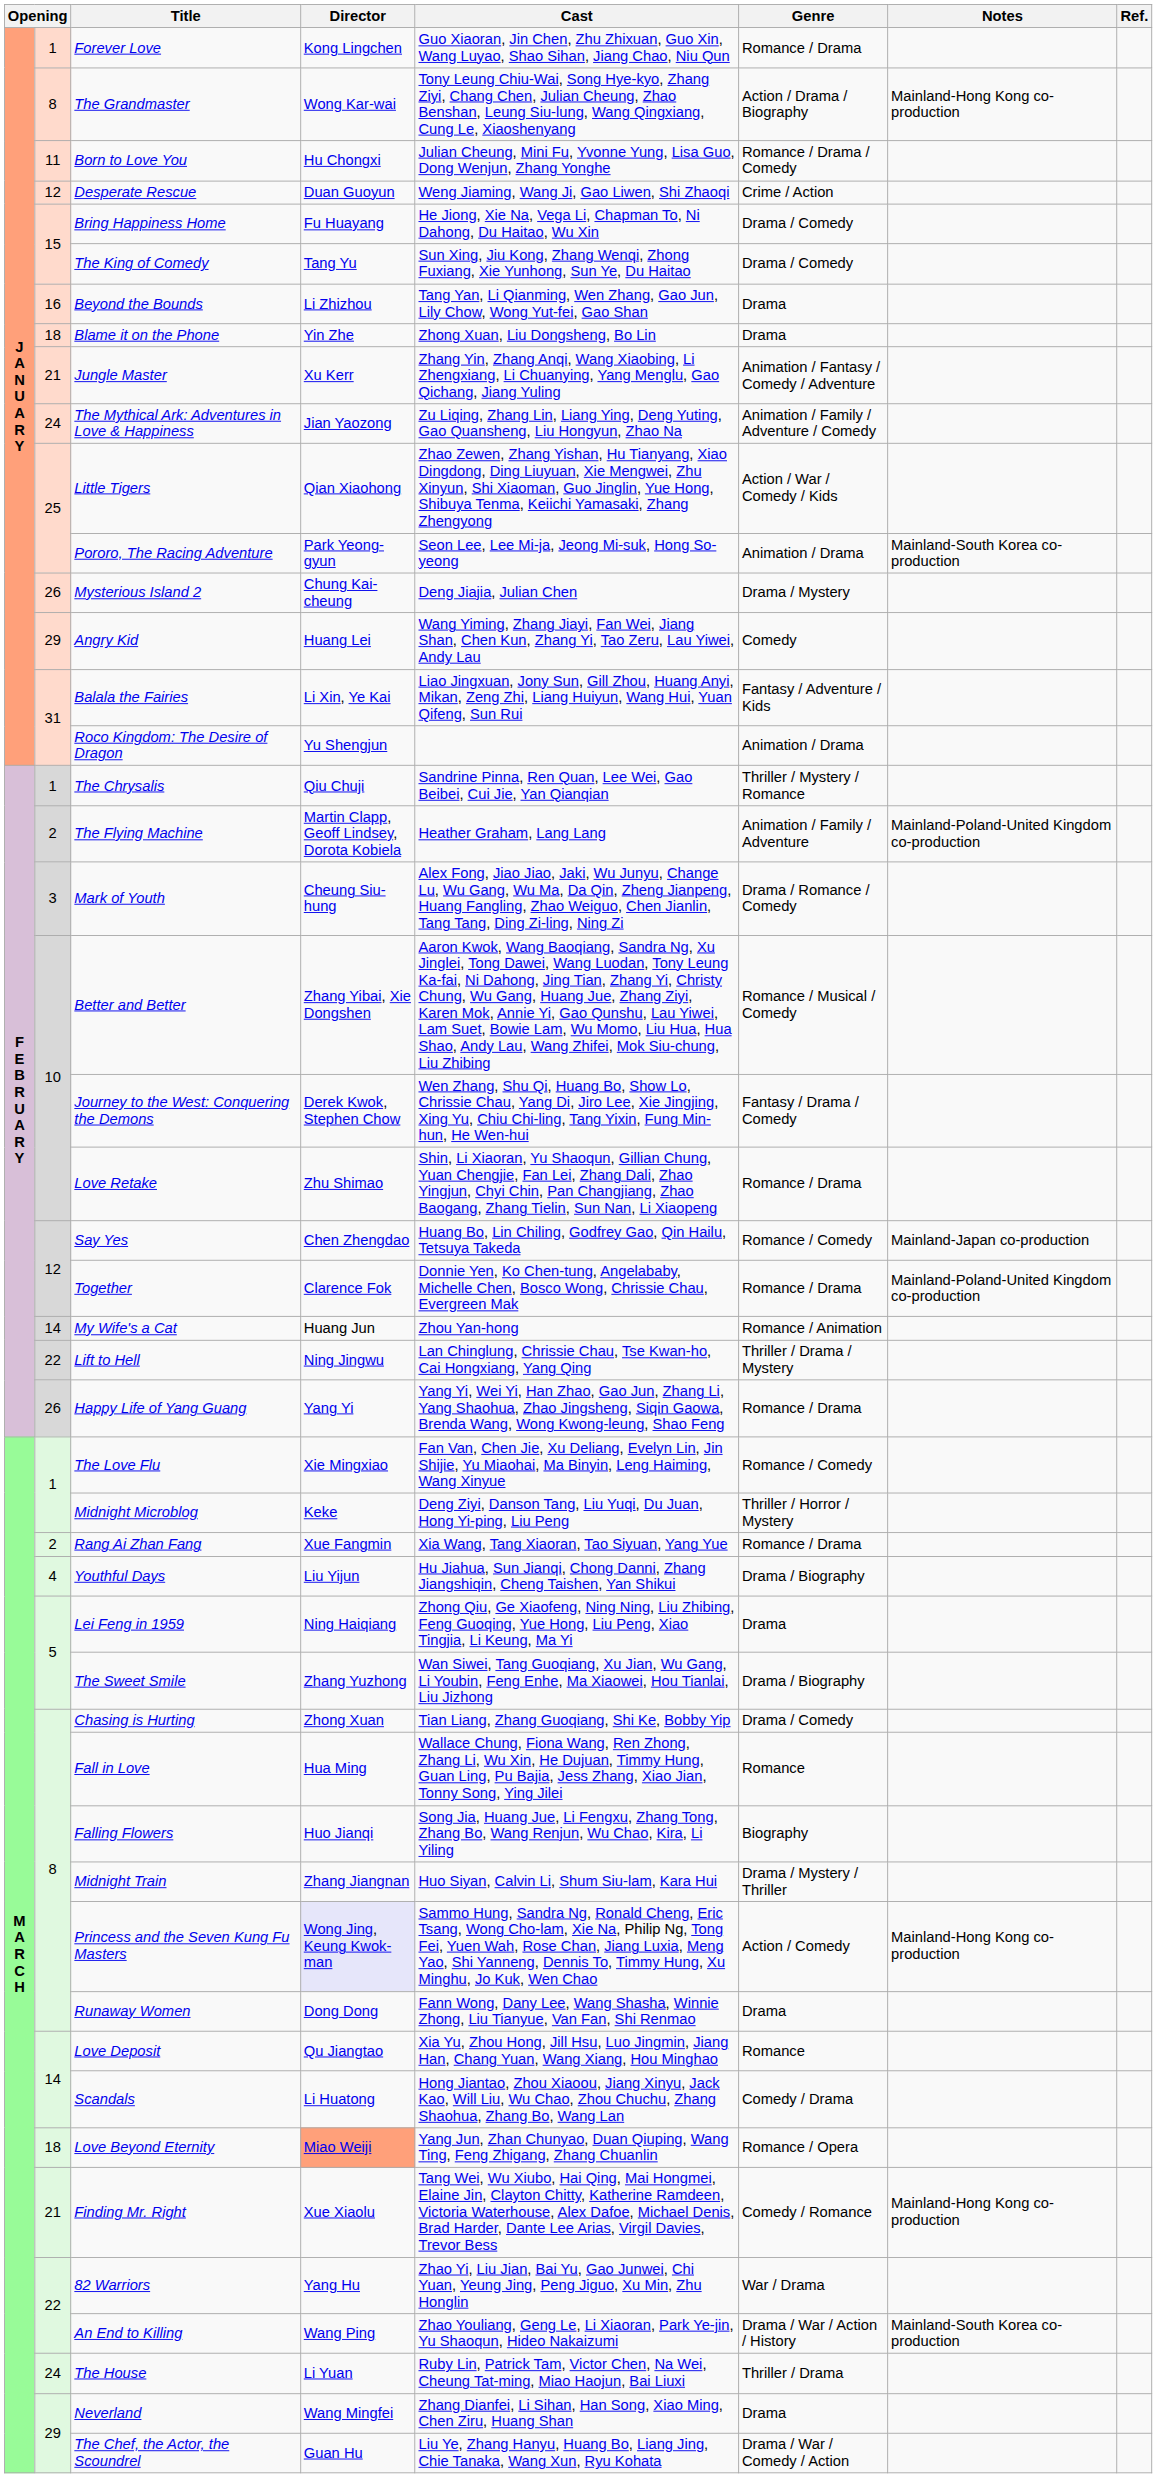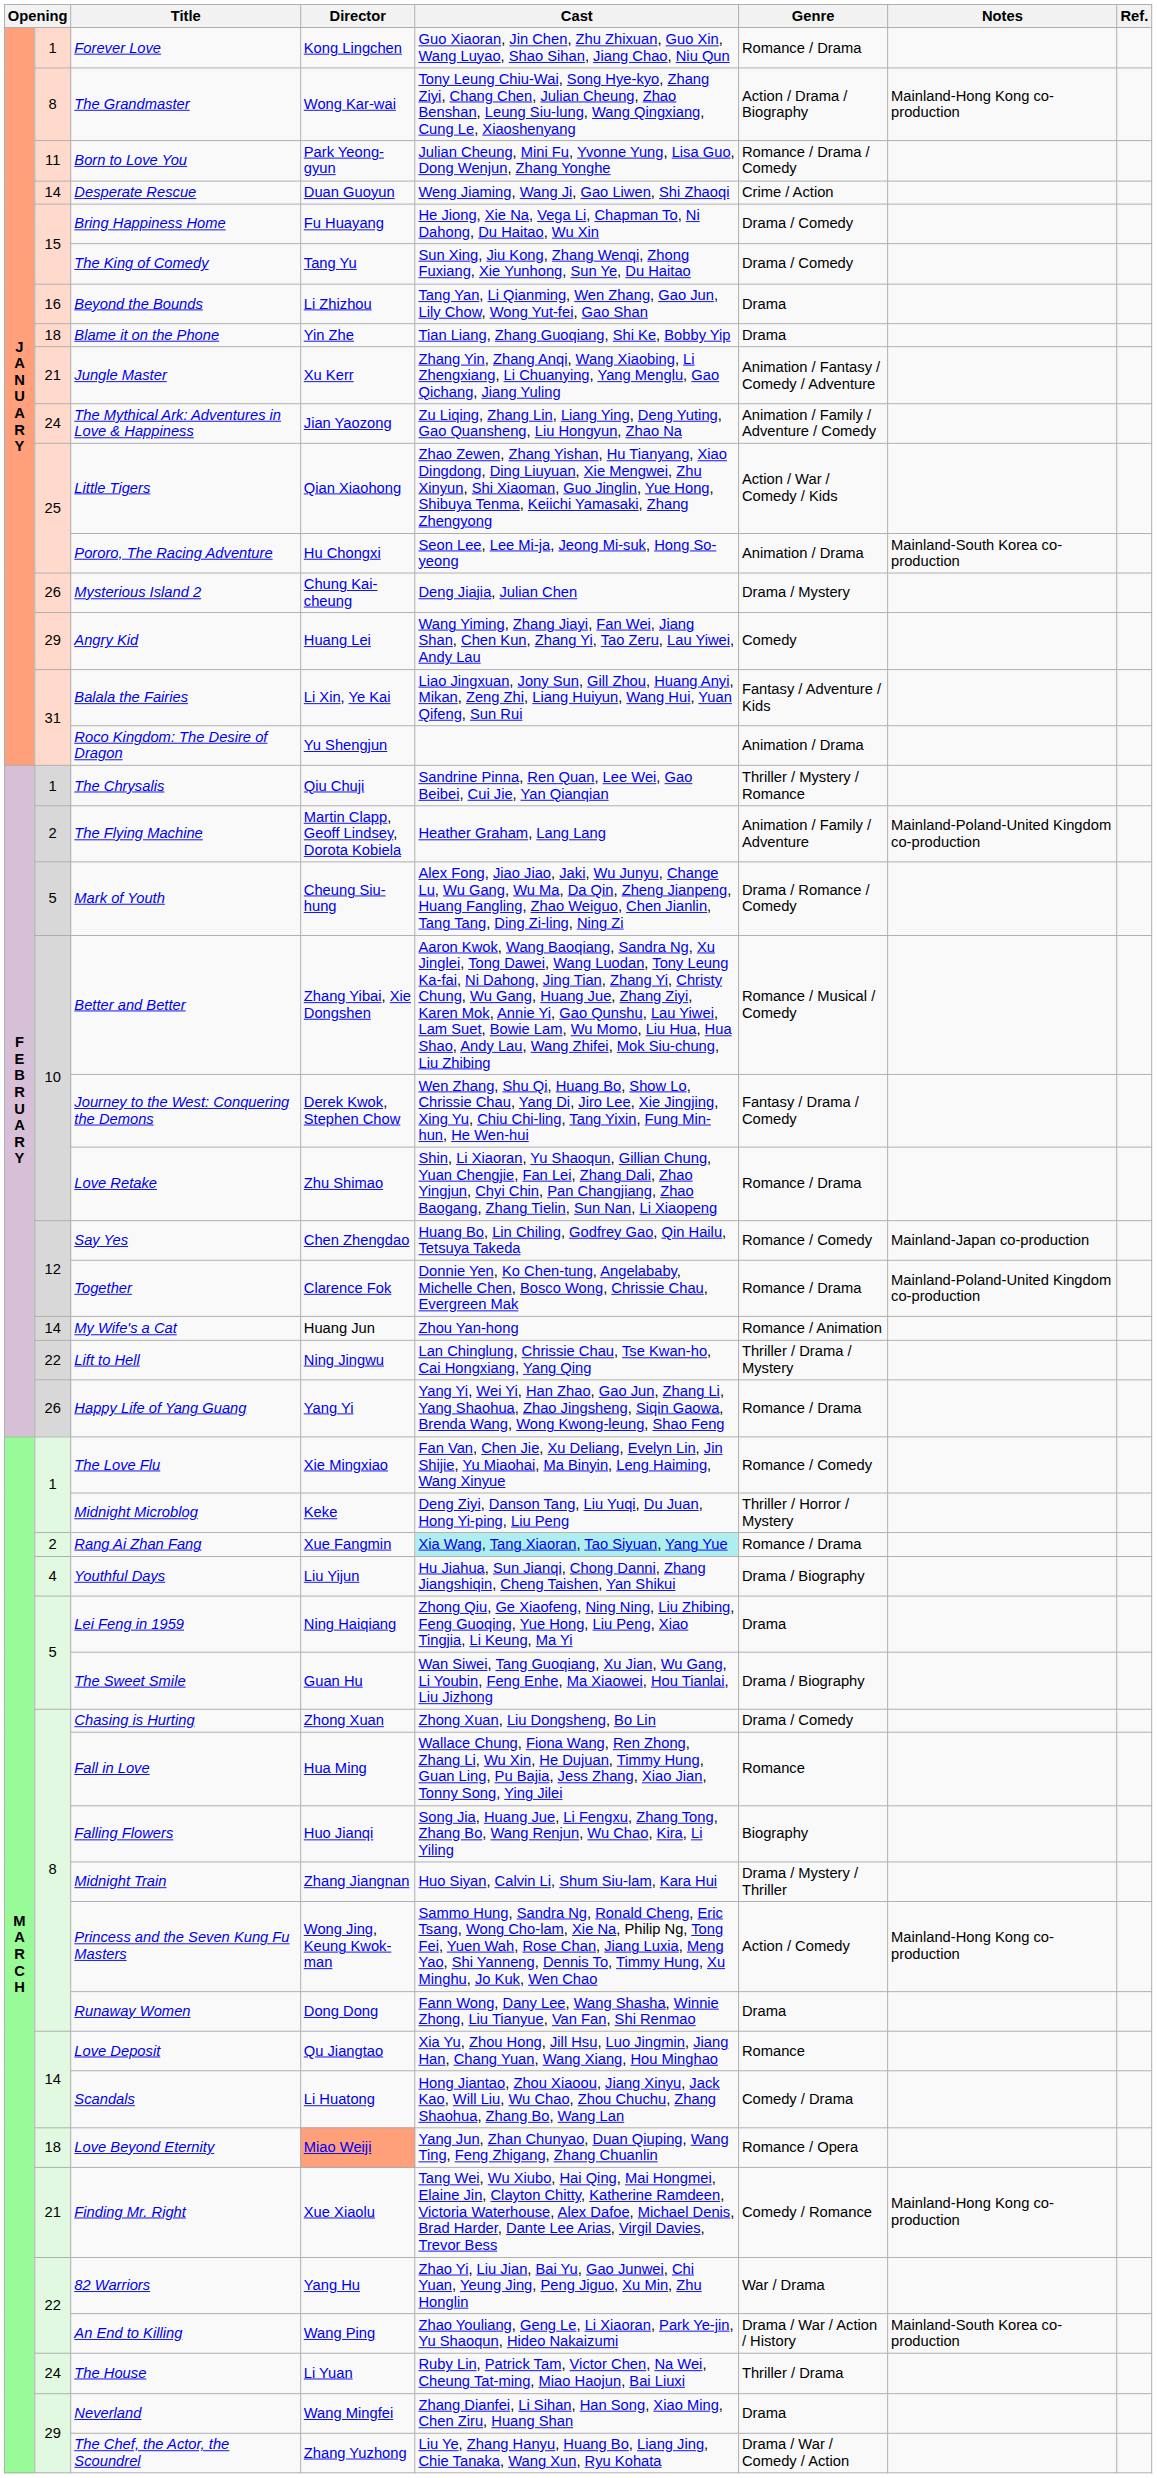(342, 160) Hu Chongxi -> (344, 160) Park Yeong-gyun
(53, 192) 12 -> (53, 192) 14
(537, 335) Zhong Xuan, Liu Dongsheng, Bo Lin -> (575, 335) Tian Liang, Zhang Guoqiang, Shi Ke, Bobby Yip
(344, 552) Park Yeong-gyun -> (342, 552) Hu Chongxi
(53, 898) 3 -> (53, 898) 5
(573, 1544) no background -> (573, 1544) paleturquoise background
(355, 1680) Zhang Yuzhong -> (333, 1680) Guan Hu
(575, 1720) Tian Liang, Zhang Guoqiang, Shi Ke, Bobby Yip -> (537, 1720) Zhong Xuan, Liu Dongsheng, Bo Lin
(348, 1946) lavender background -> (348, 1946) no background
(333, 2453) Guan Hu -> (355, 2453) Zhang Yuzhong
